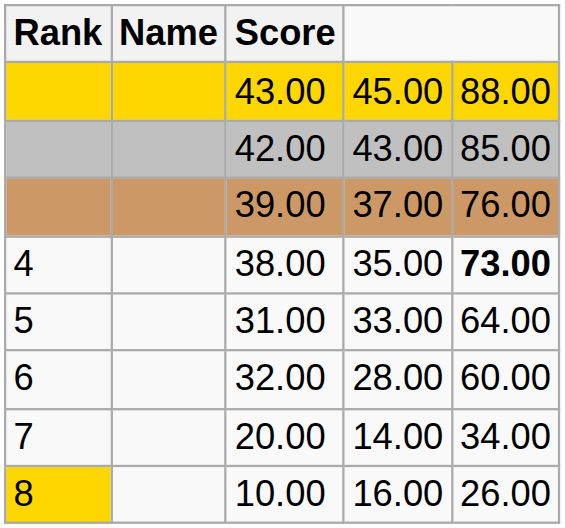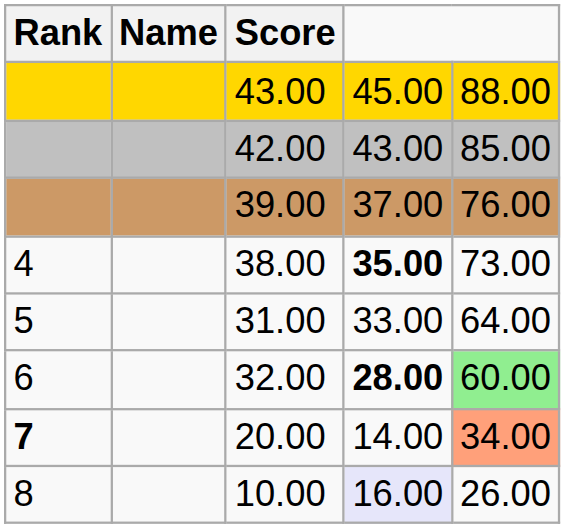(398, 263) normal -> (398, 263) bold
(506, 263) bold -> (506, 263) normal
(398, 378) normal -> (398, 378) bold
(506, 378) no background -> (506, 378) lightgreen background
(24, 436) normal -> (24, 436) bold
(506, 436) no background -> (506, 436) lightsalmon background
(24, 494) gold background -> (24, 494) no background
(398, 494) no background -> (398, 494) lavender background
